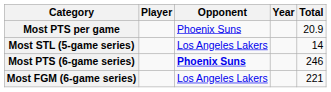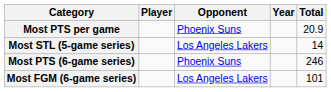(211, 62) bold -> (209, 62) normal
(315, 78) 221 -> (315, 78) 101
